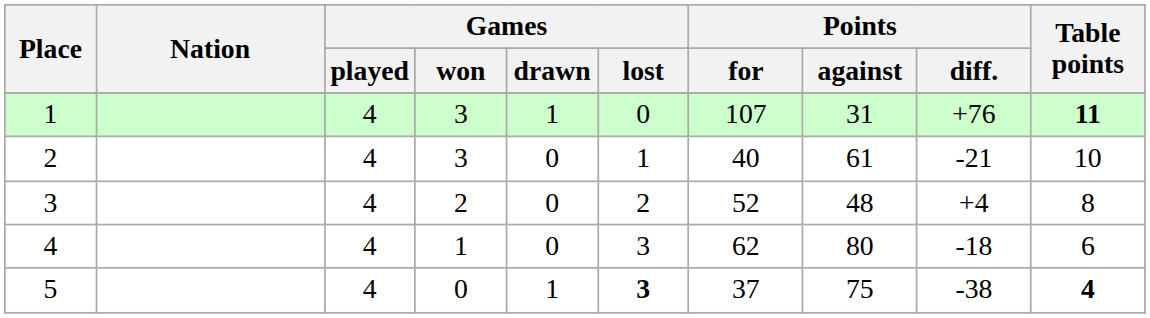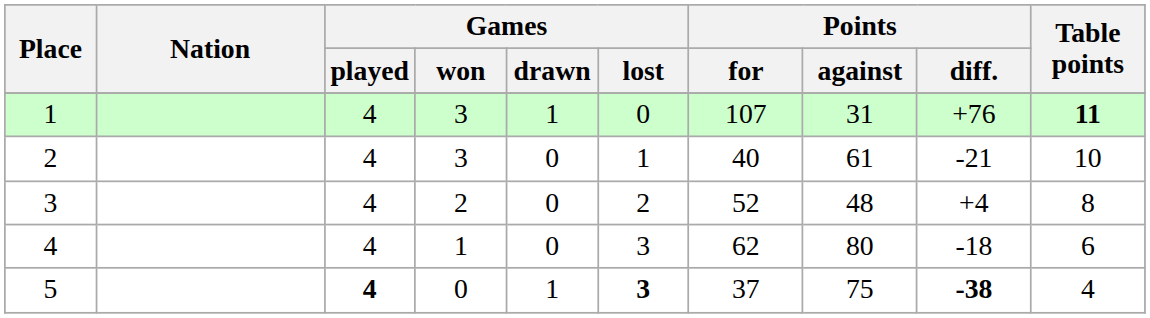(370, 289) normal -> (370, 289) bold
(974, 289) normal -> (974, 289) bold
(1088, 289) bold -> (1088, 289) normal
